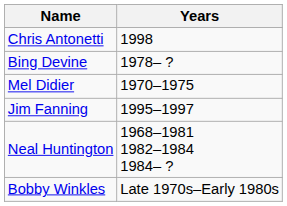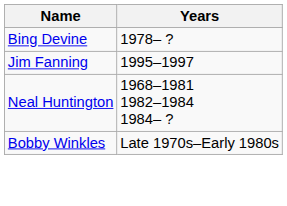- row: (56, 39)
- row: (41, 86)
